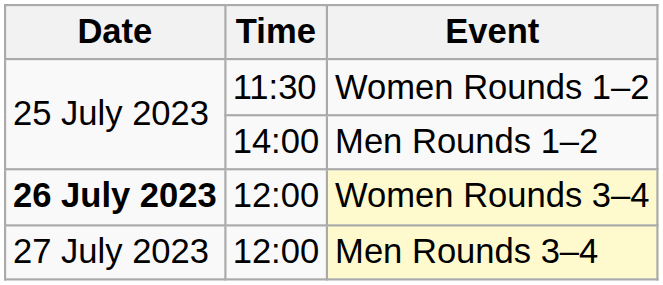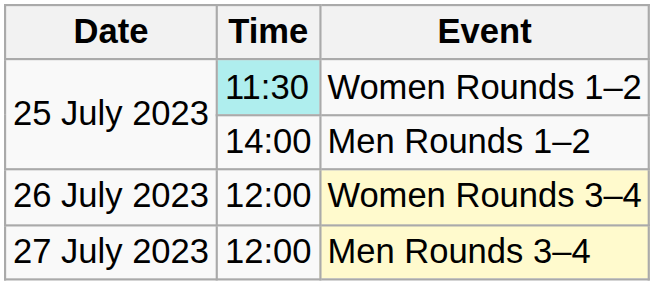(275, 86) no background -> (267, 86) paleturquoise background
(115, 196) bold -> (111, 196) normal
